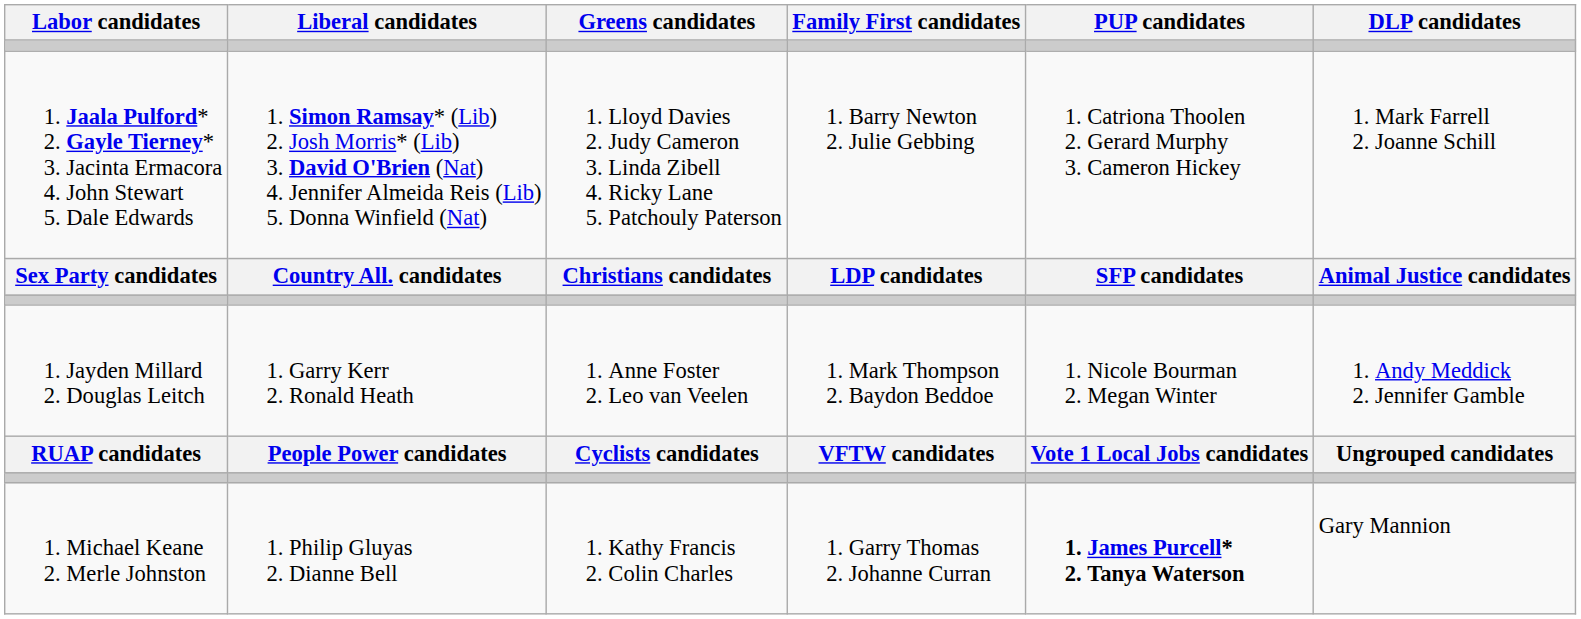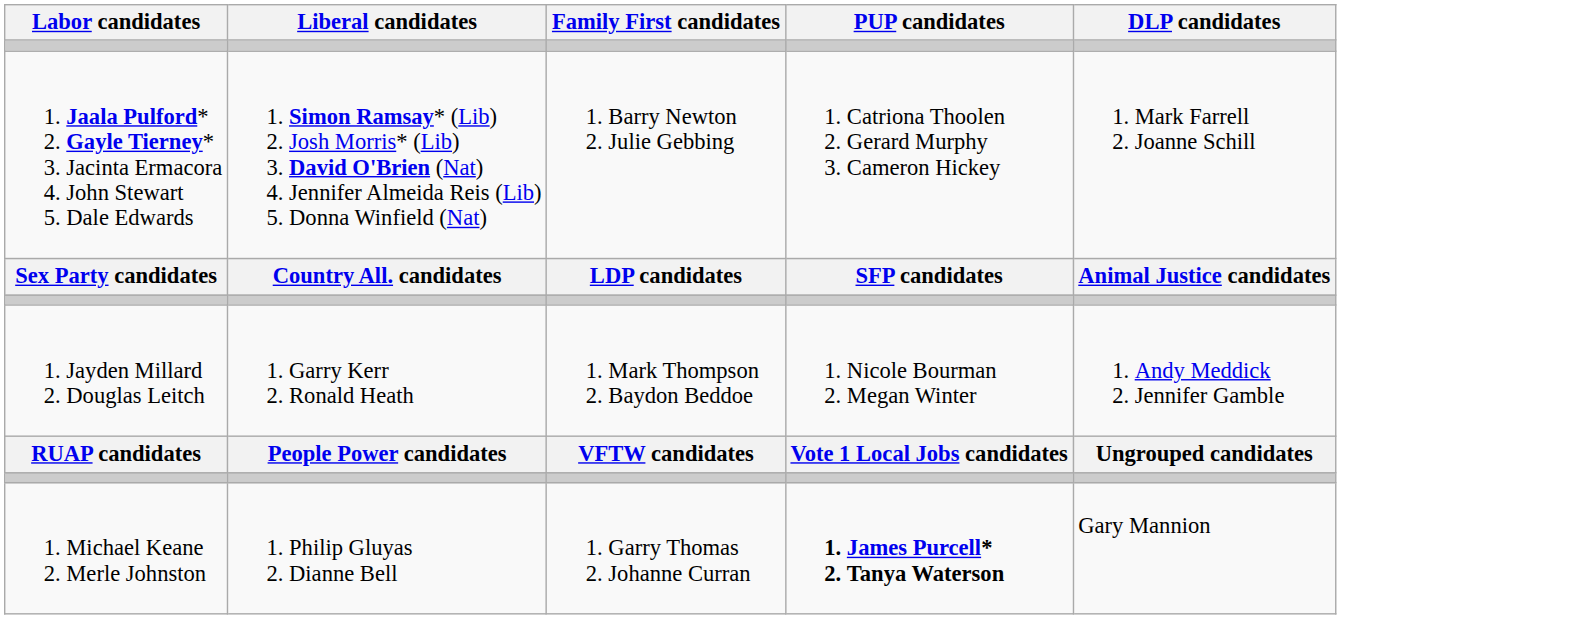- column: (667, 22)
